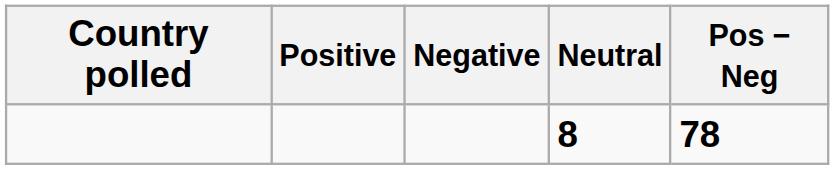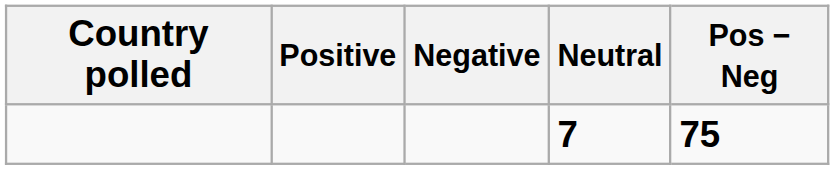(568, 133) 8 -> (568, 133) 7
(700, 133) 78 -> (700, 133) 75
